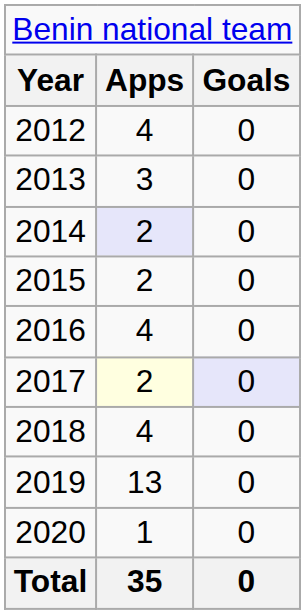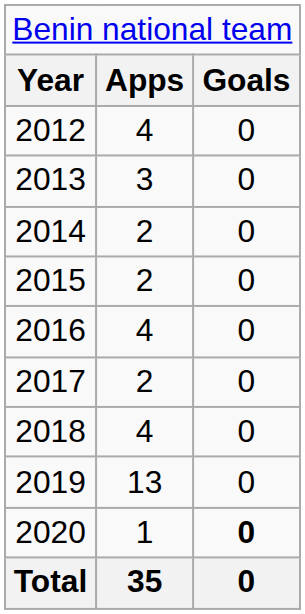(145, 230) lavender background -> (145, 230) no background
(145, 381) lightyellow background -> (145, 381) no background
(246, 381) lavender background -> (246, 381) no background
(246, 532) normal -> (246, 532) bold
